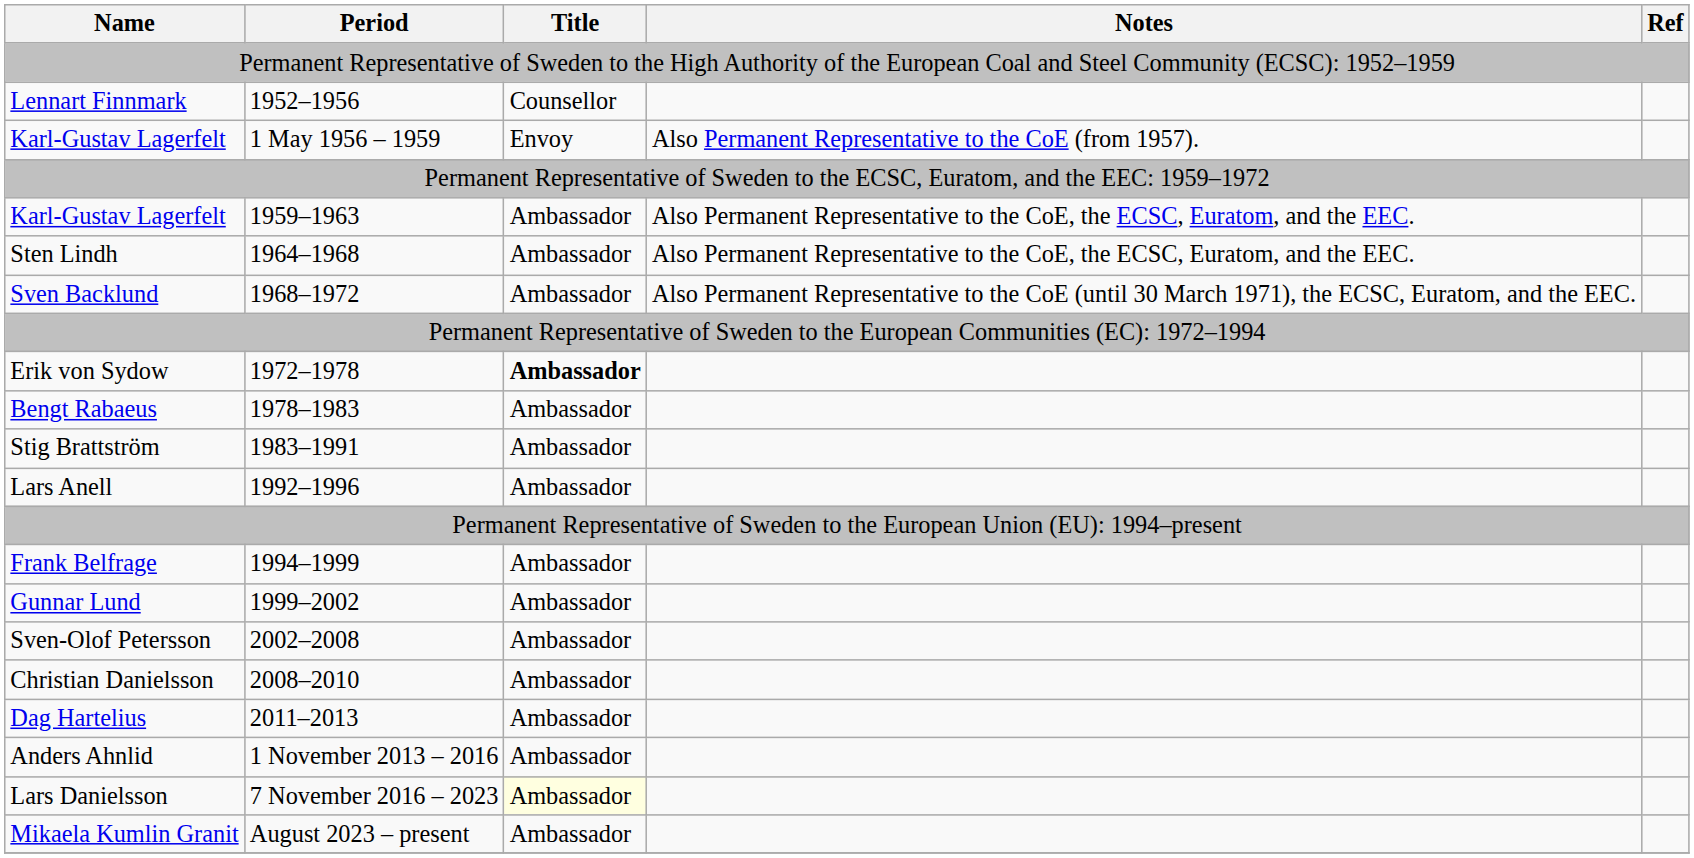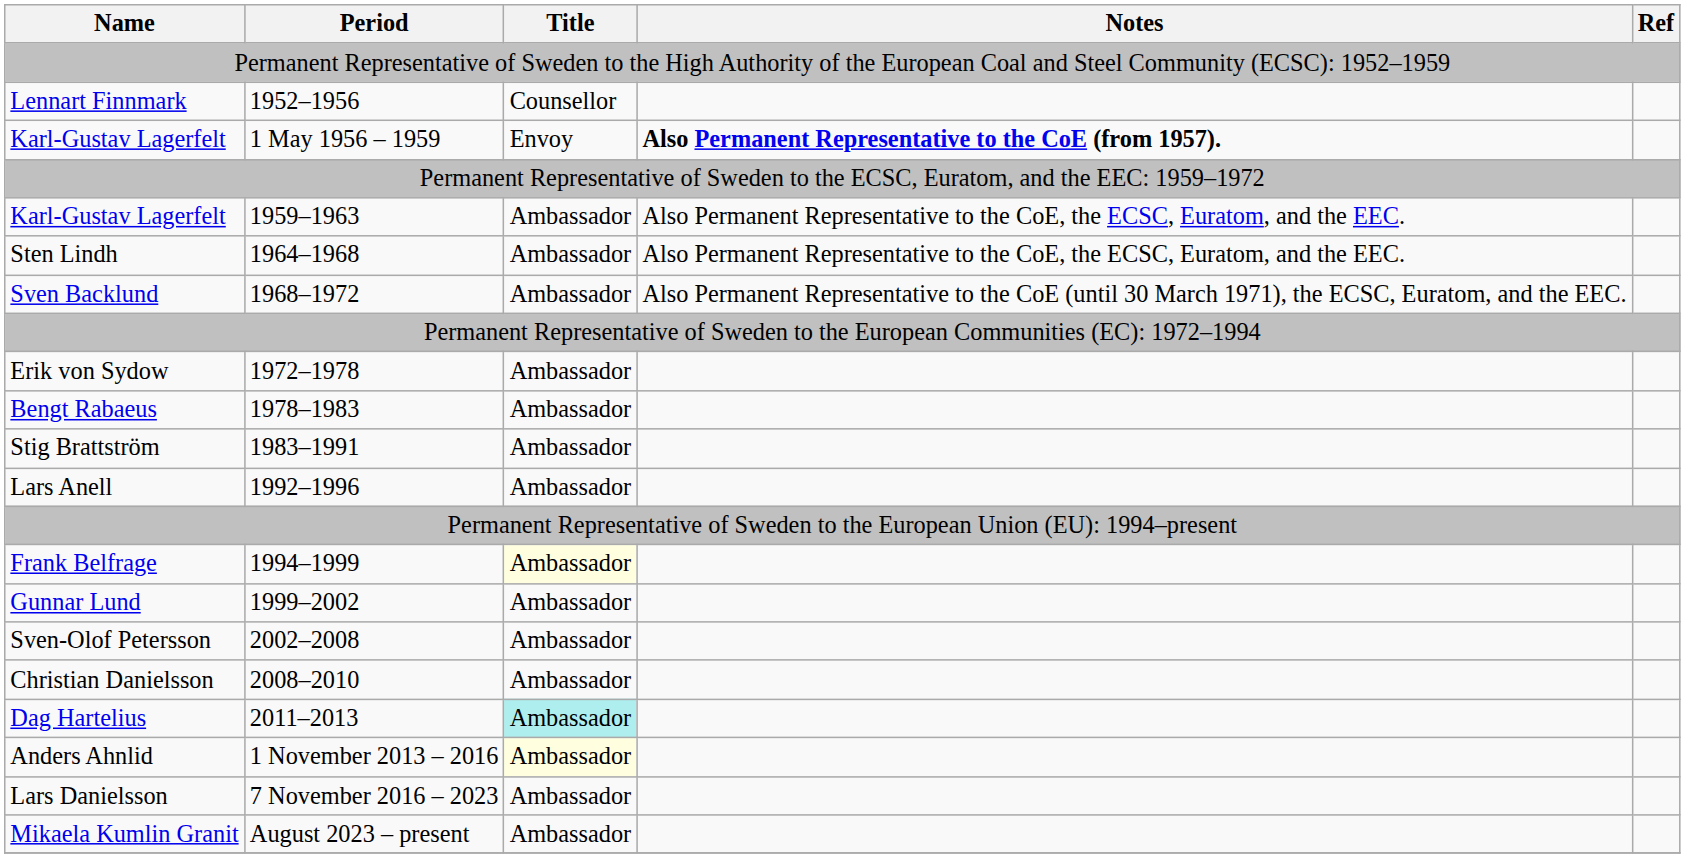(925, 139) normal -> (932, 139) bold
(575, 370) bold -> (570, 370) normal
(570, 563) no background -> (570, 563) lightyellow background
(570, 718) no background -> (570, 718) paleturquoise background
(570, 756) no background -> (570, 756) lightyellow background
(570, 795) lightyellow background -> (570, 795) no background
